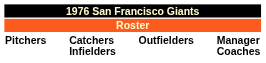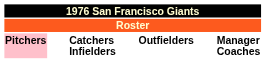(26, 40) no background -> (26, 40) pink background
